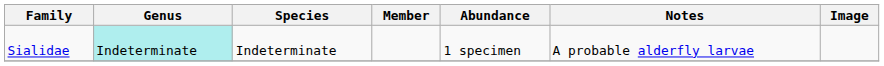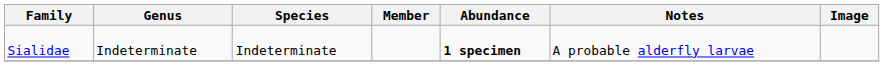(147, 51) paleturquoise background -> (147, 51) no background
(482, 51) normal -> (482, 51) bold
